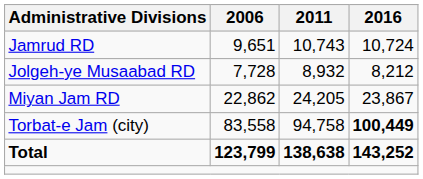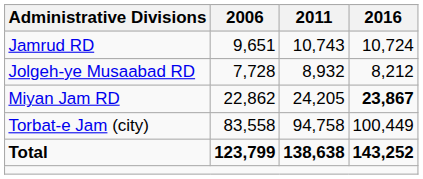(388, 98) normal -> (388, 98) bold
(383, 125) bold -> (383, 125) normal
